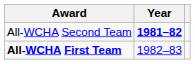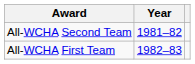(159, 31) bold -> (159, 31) normal
(64, 50) bold -> (61, 50) normal
